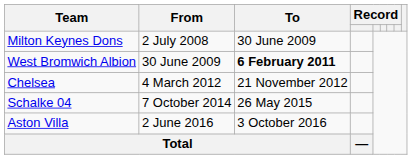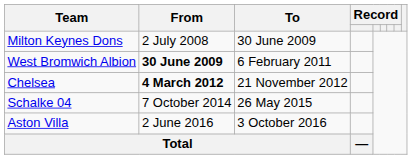(181, 61) normal -> (182, 61) bold
(286, 61) bold -> (284, 61) normal
(182, 82) normal -> (183, 82) bold
